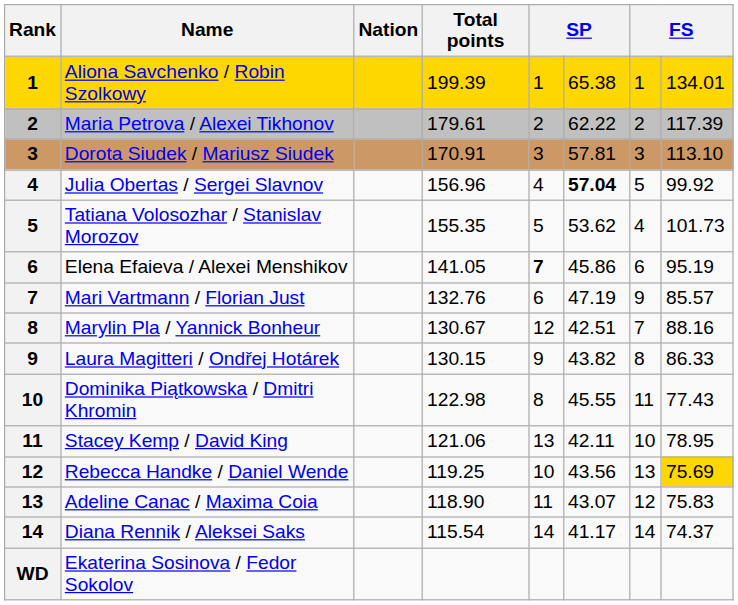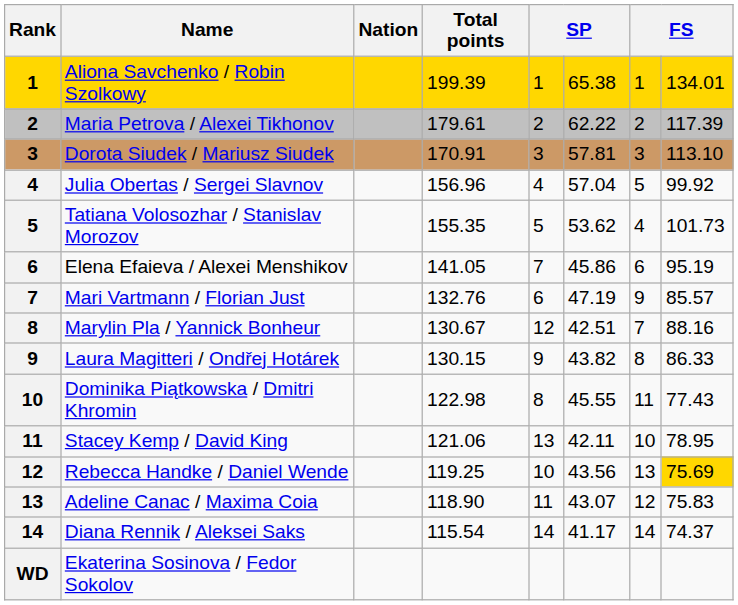(592, 184) bold -> (592, 184) normal
(538, 267) bold -> (538, 267) normal
